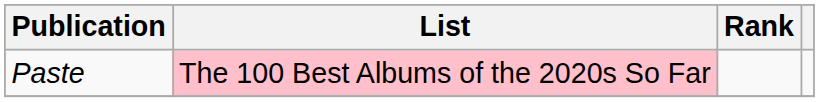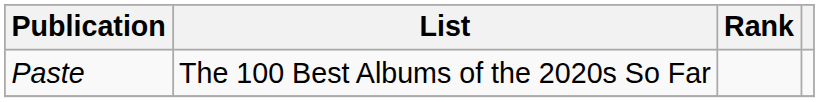(445, 72) pink background -> (445, 72) no background
